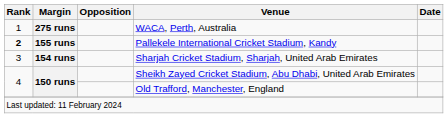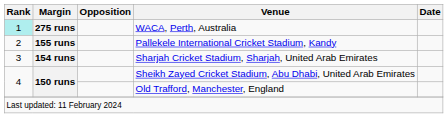(18, 27) no background -> (18, 27) paleturquoise background
(18, 43) bold -> (18, 43) normal
